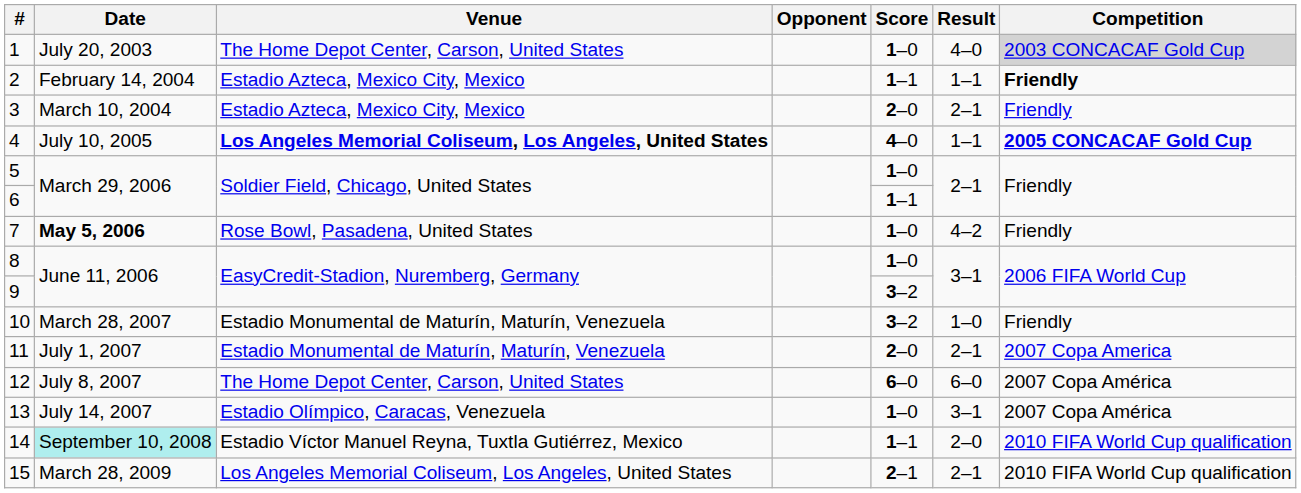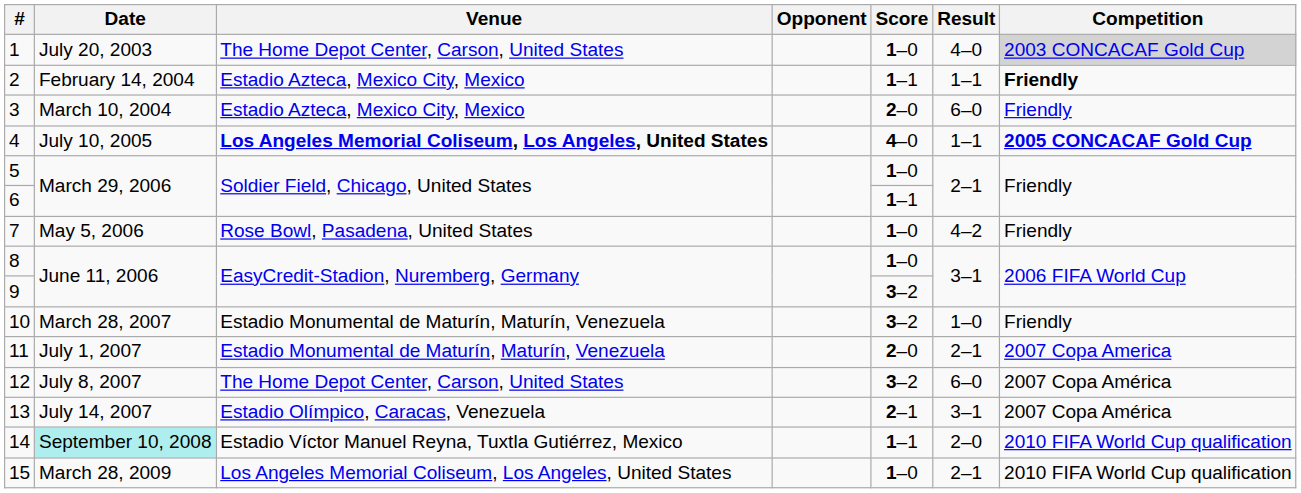(966, 110) 2–1 -> (966, 110) 6–0
(92, 230) bold -> (91, 230) normal
(902, 381) 6–0 -> (902, 381) 3–2
(902, 412) 1–0 -> (902, 412) 2–1
(902, 472) 2–1 -> (902, 472) 1–0
